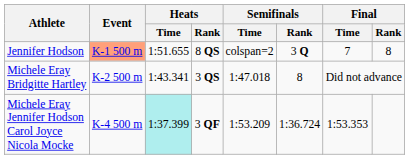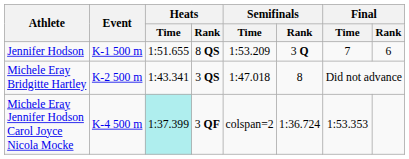(117, 51) lightsalmon background -> (117, 51) no background
(250, 51) colspan=2 -> (250, 51) 1:53.209
(388, 51) 8 -> (388, 51) 6
(250, 124) 1:53.209 -> (250, 124) colspan=2
